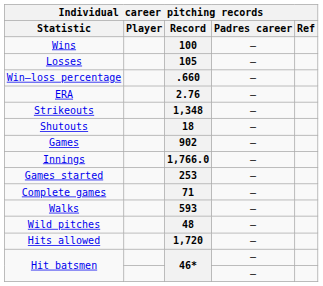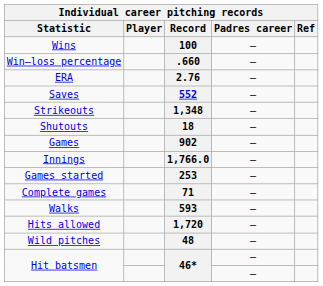- row: (64, 61)
+ row: (64, 94)
rows swapped: (64, 241) <-> (64, 225)
